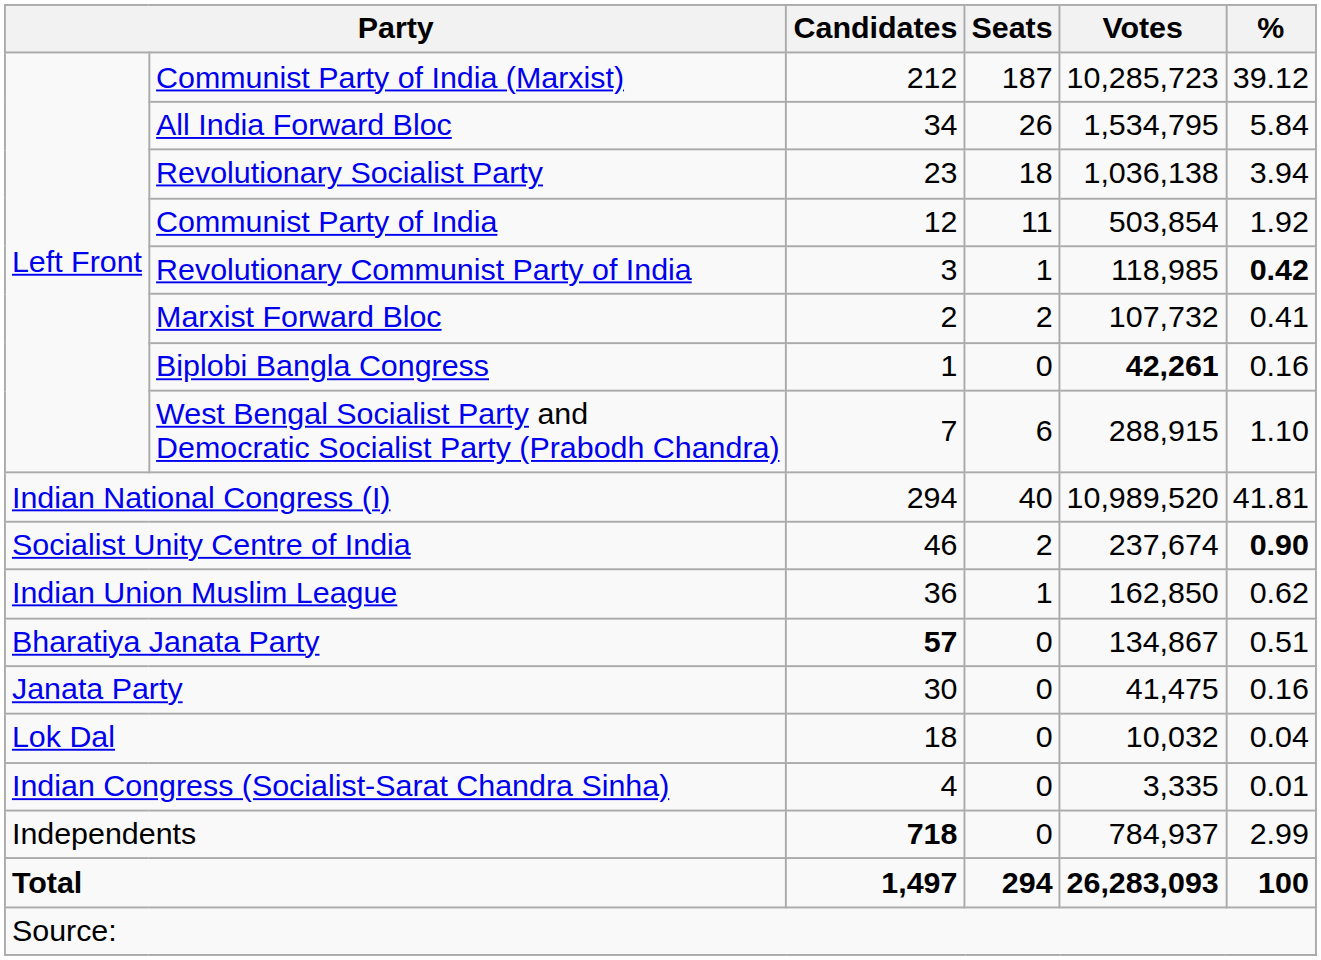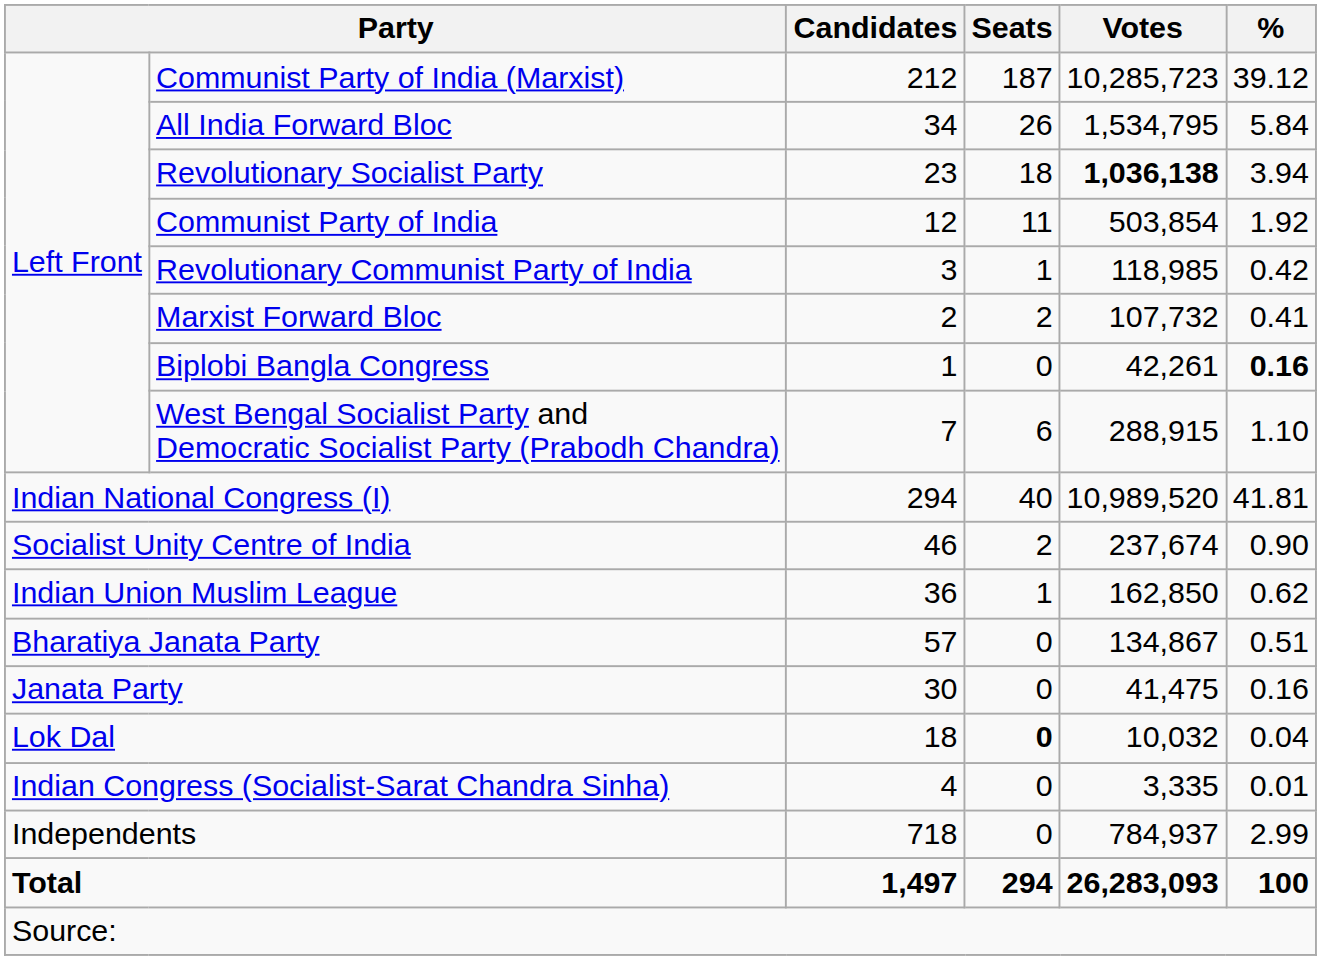(1151, 173) normal -> (1151, 173) bold
(1279, 269) bold -> (1279, 269) normal
(1172, 366) bold -> (1172, 366) normal
(1279, 366) normal -> (1279, 366) bold
(1279, 544) bold -> (1279, 544) normal
(941, 641) bold -> (941, 641) normal
(1044, 737) normal -> (1044, 737) bold
(932, 834) bold -> (932, 834) normal
